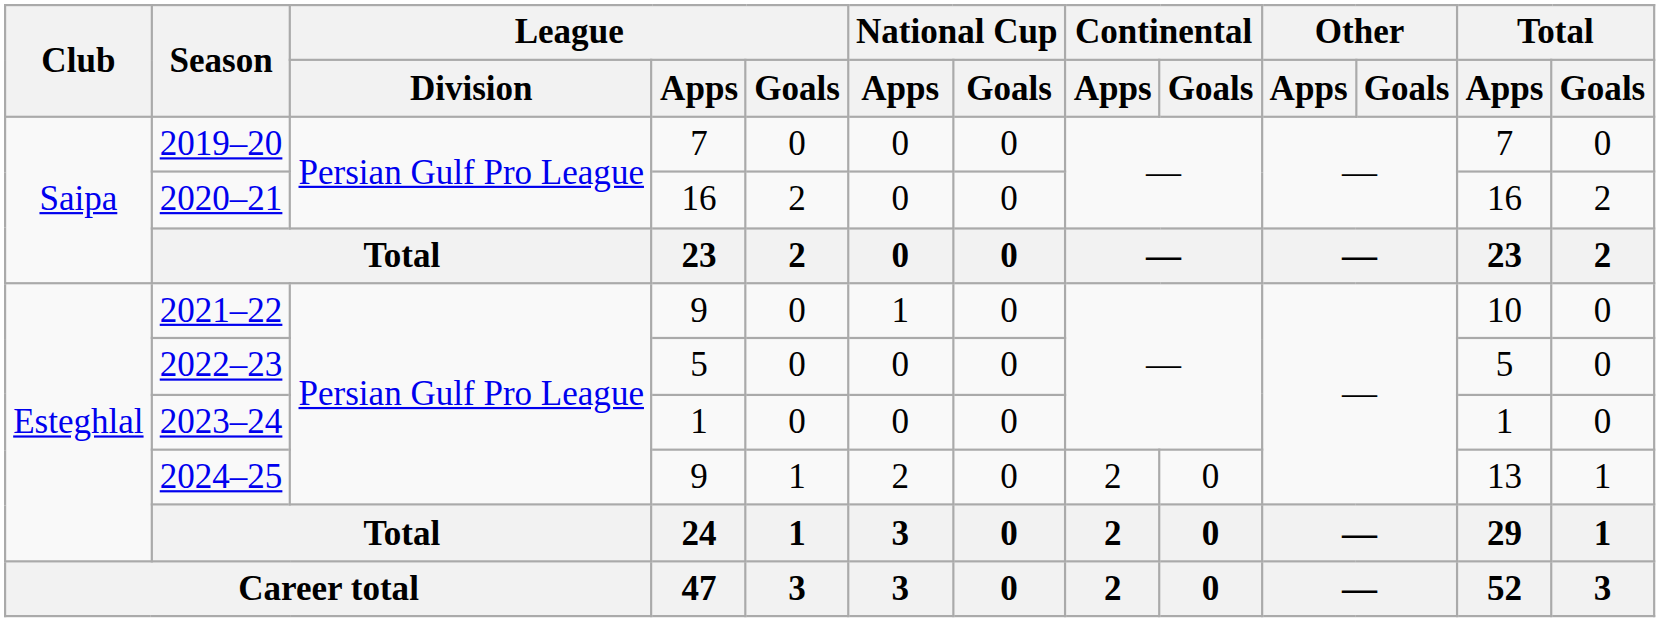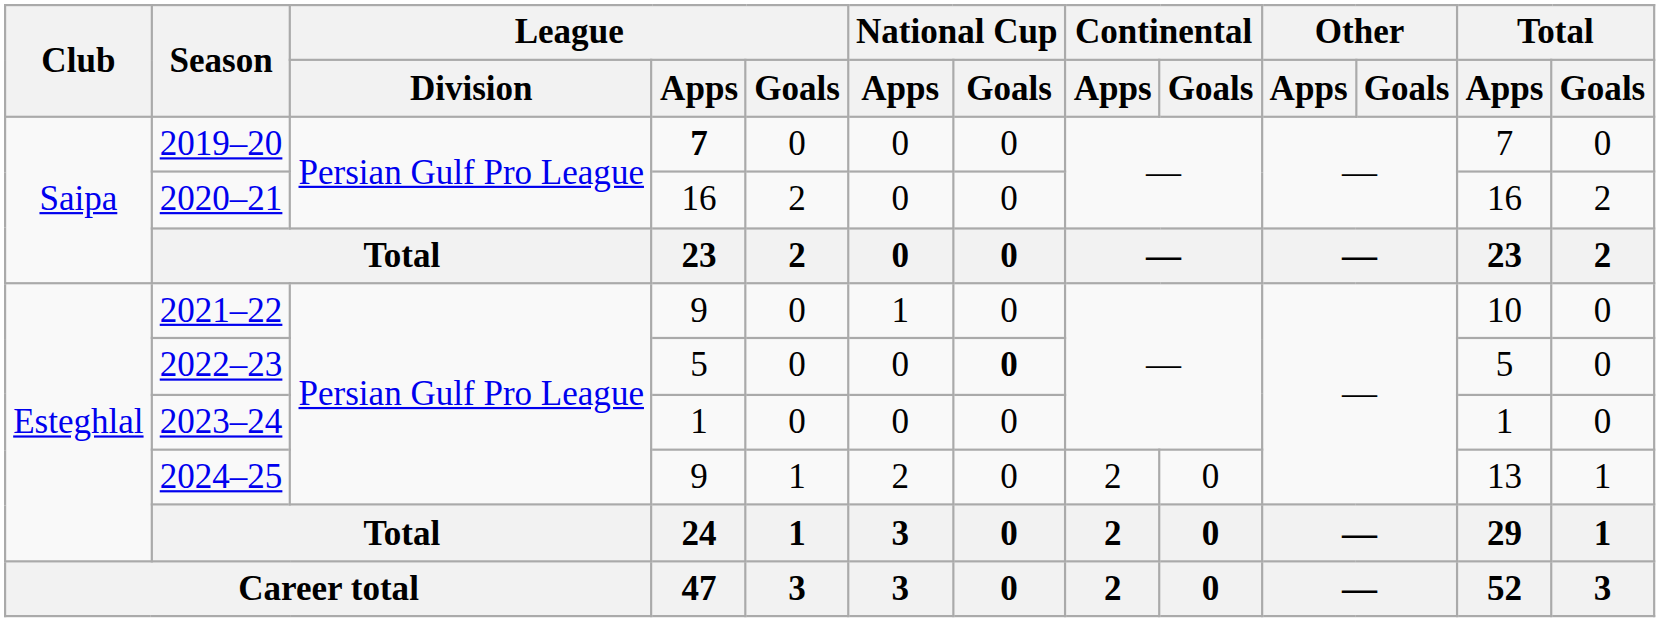(699, 143) normal -> (699, 143) bold
(1009, 365) normal -> (1009, 365) bold
